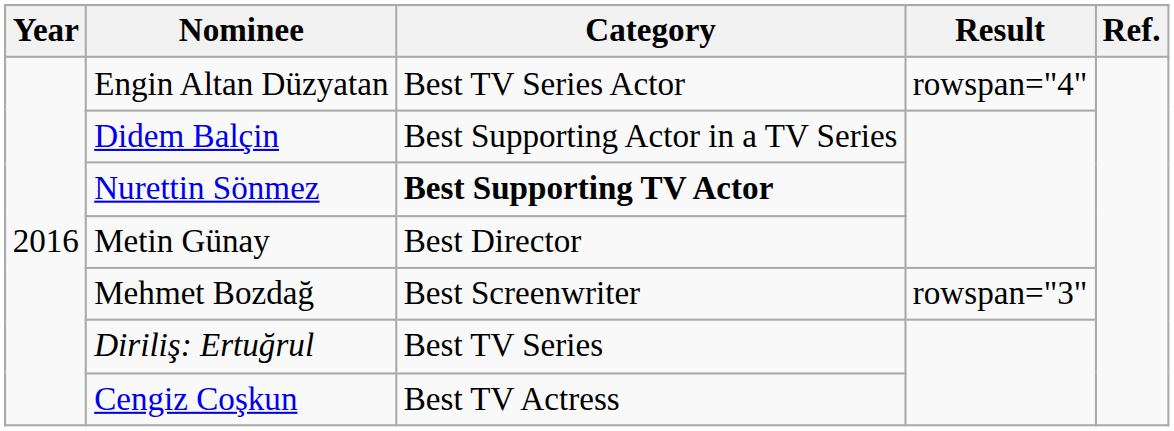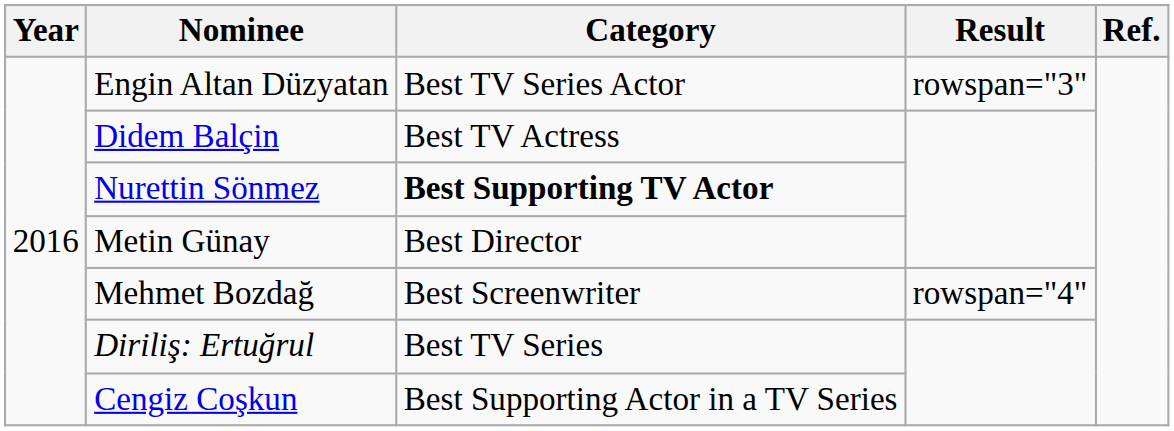(1000, 83) rowspan="4" -> (1000, 83) rowspan="3"
(651, 135) Best Supporting Actor in a TV Series -> (512, 135) Best TV Actress
(1000, 293) rowspan="3" -> (1000, 293) rowspan="4"
(512, 398) Best TV Actress -> (651, 398) Best Supporting Actor in a TV Series
